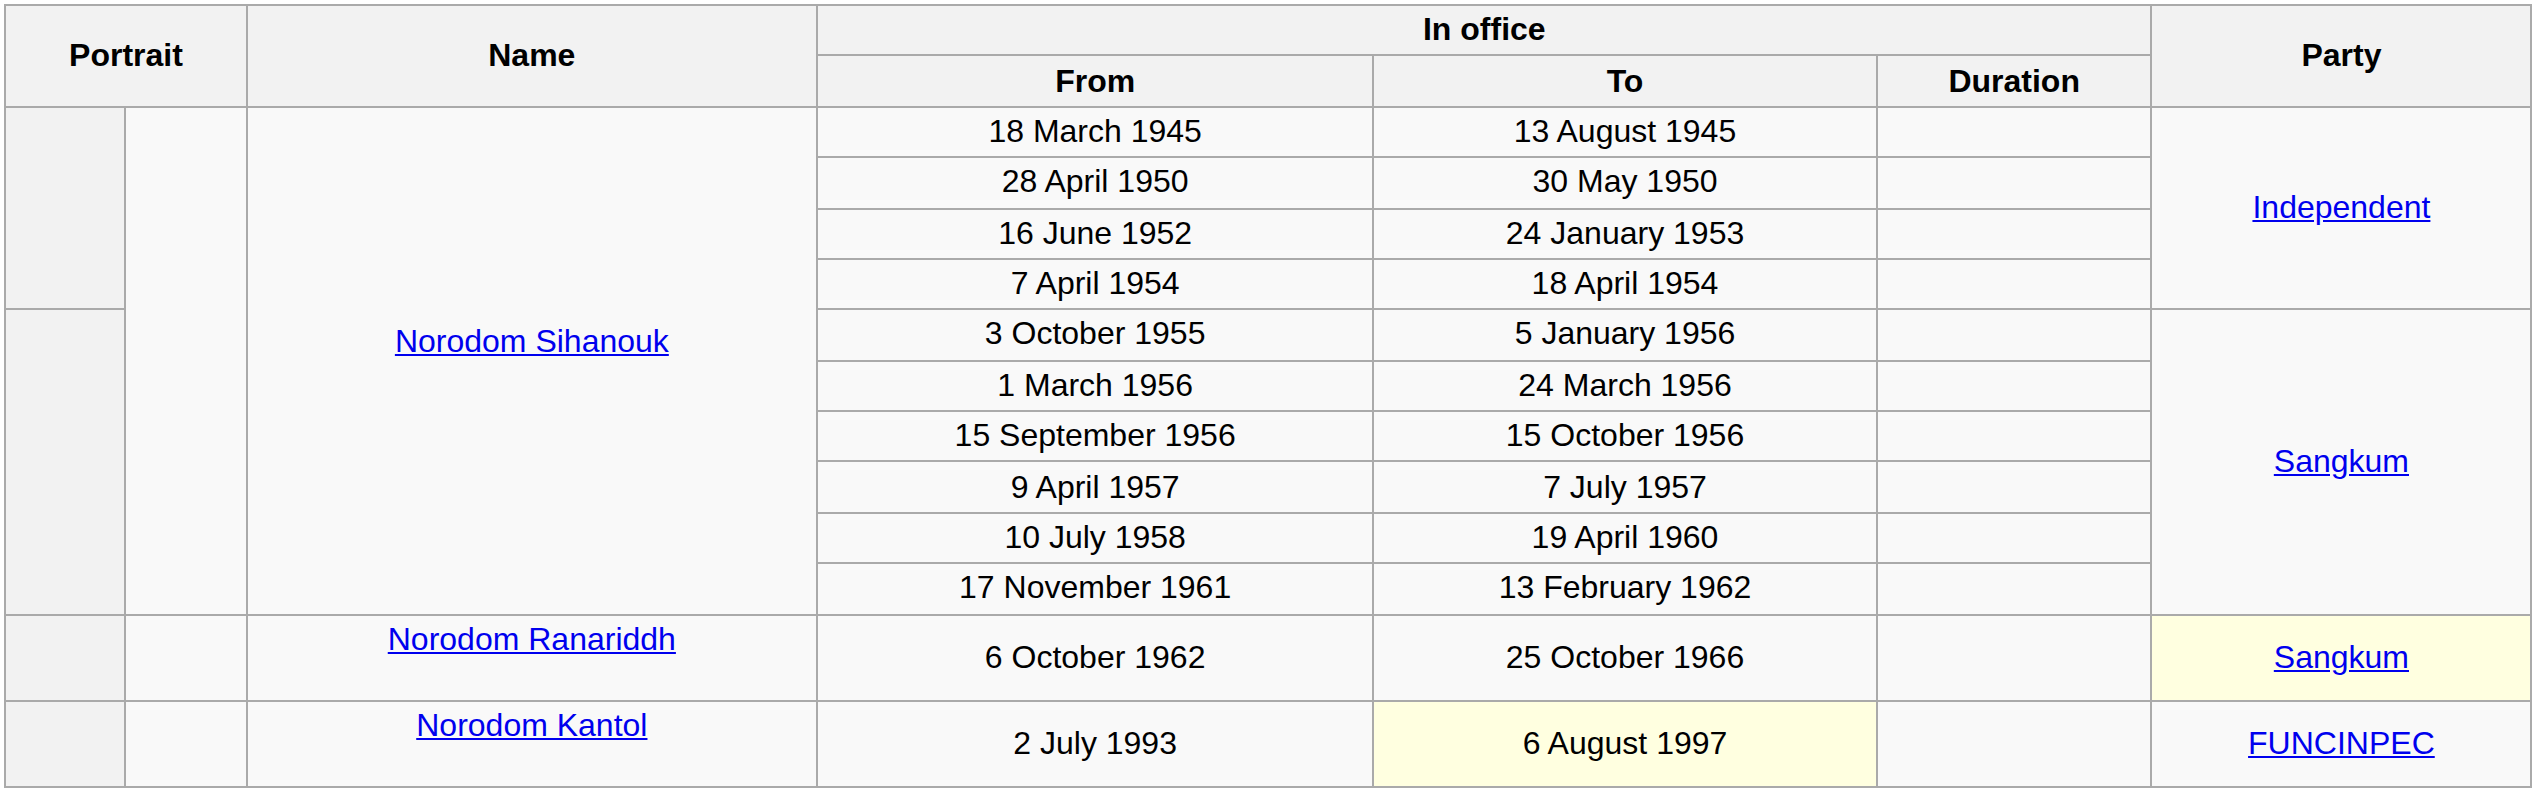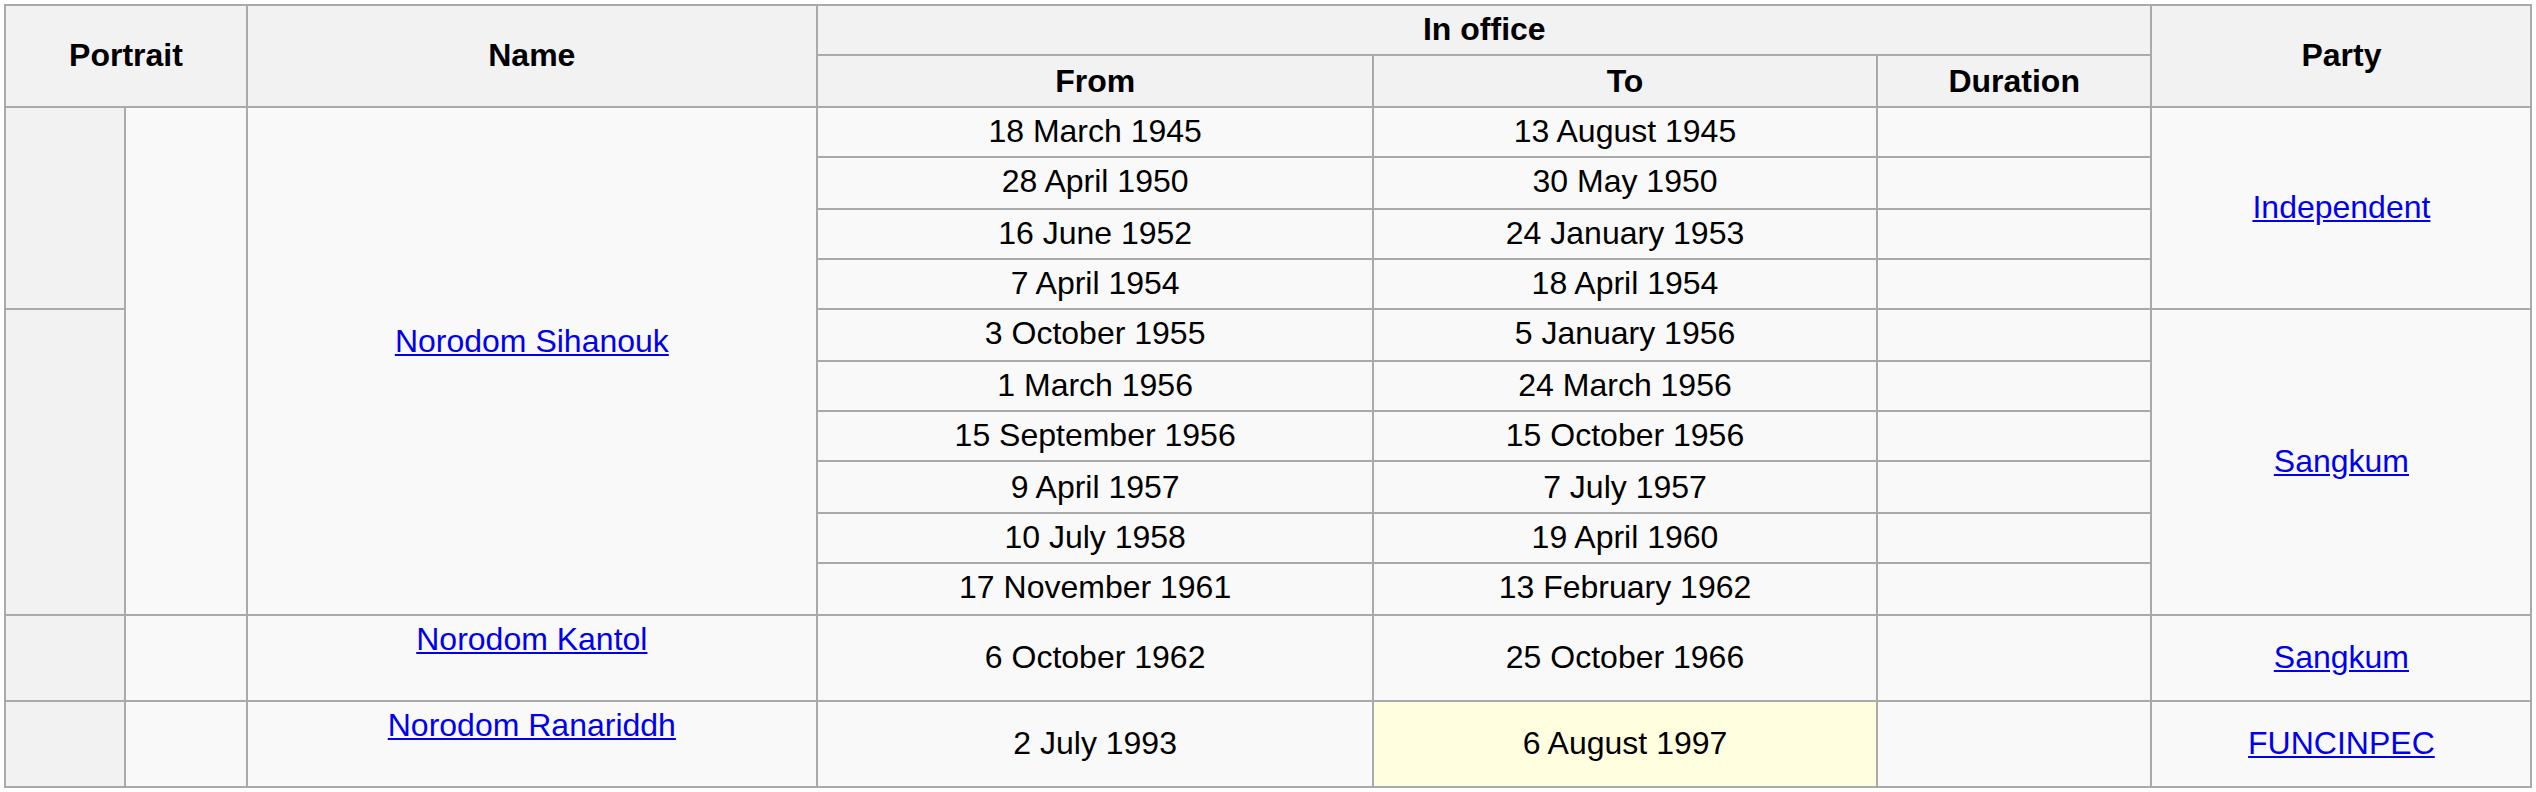(532, 638) Norodom Ranariddh -> (532, 638) Norodom Kantol
(2341, 656) lightyellow background -> (2341, 656) no background
(532, 725) Norodom Kantol -> (532, 725) Norodom Ranariddh
